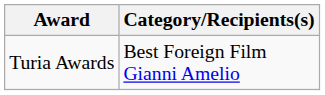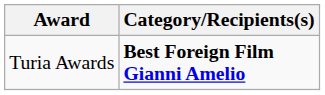(195, 62) normal -> (199, 62) bold
